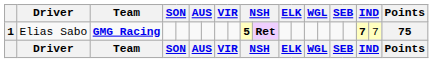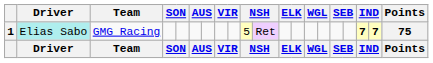(53, 31) no background -> (53, 31) paleturquoise background
(127, 31) bold -> (127, 31) normal
(247, 31) bold -> (247, 31) normal
(266, 31) bold -> (266, 31) normal
(375, 31) normal -> (375, 31) bold
